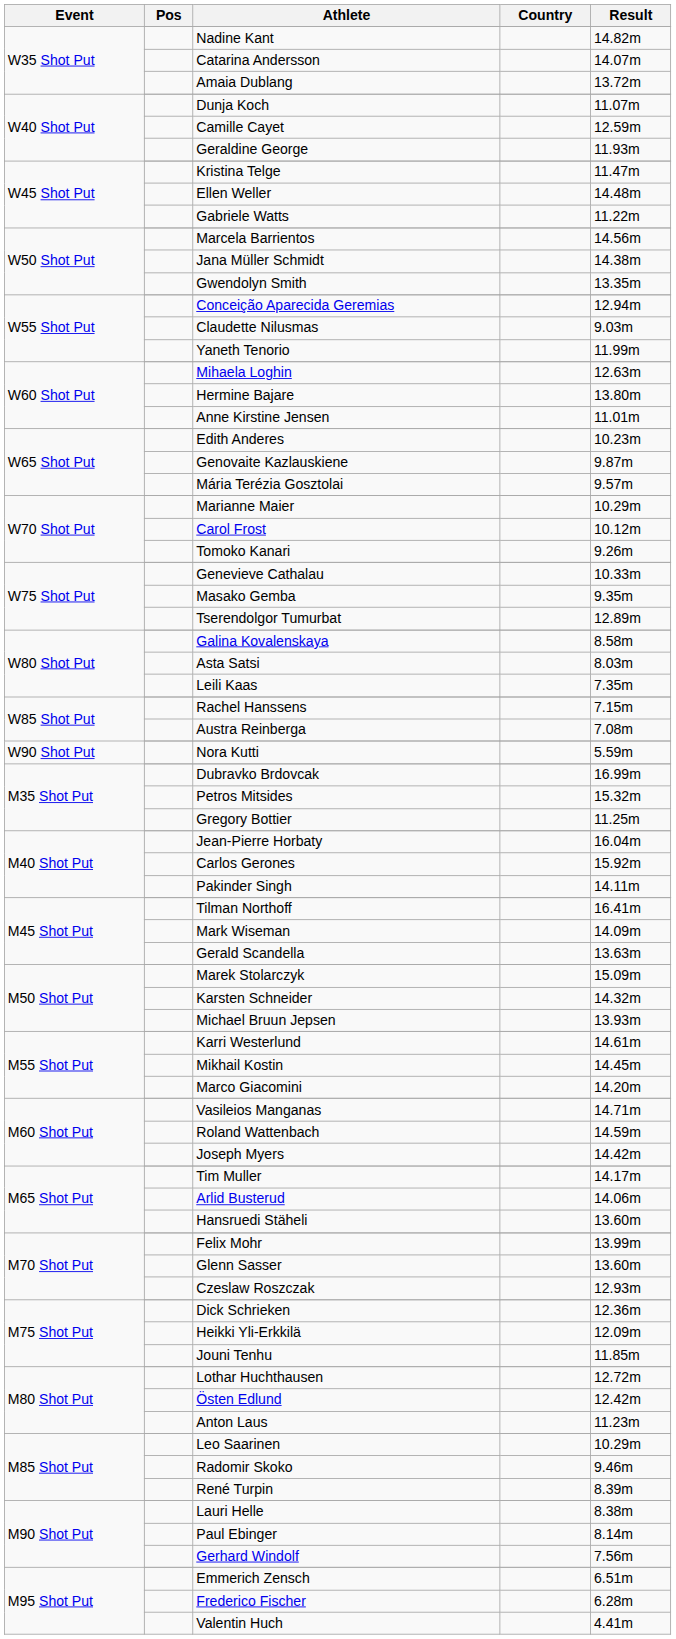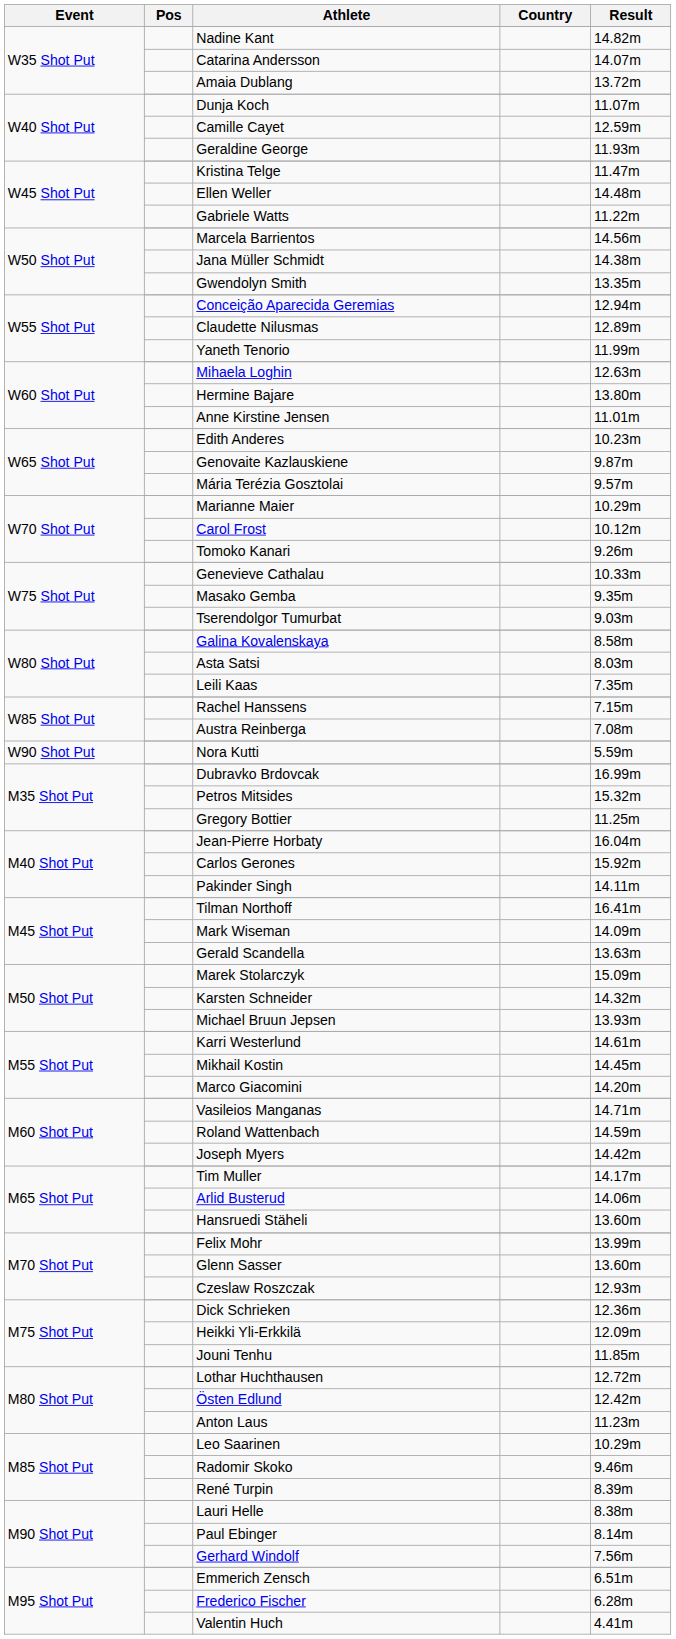(613, 328) 9.03m -> (617, 328) 12.89m
(617, 618) 12.89m -> (613, 618) 9.03m
